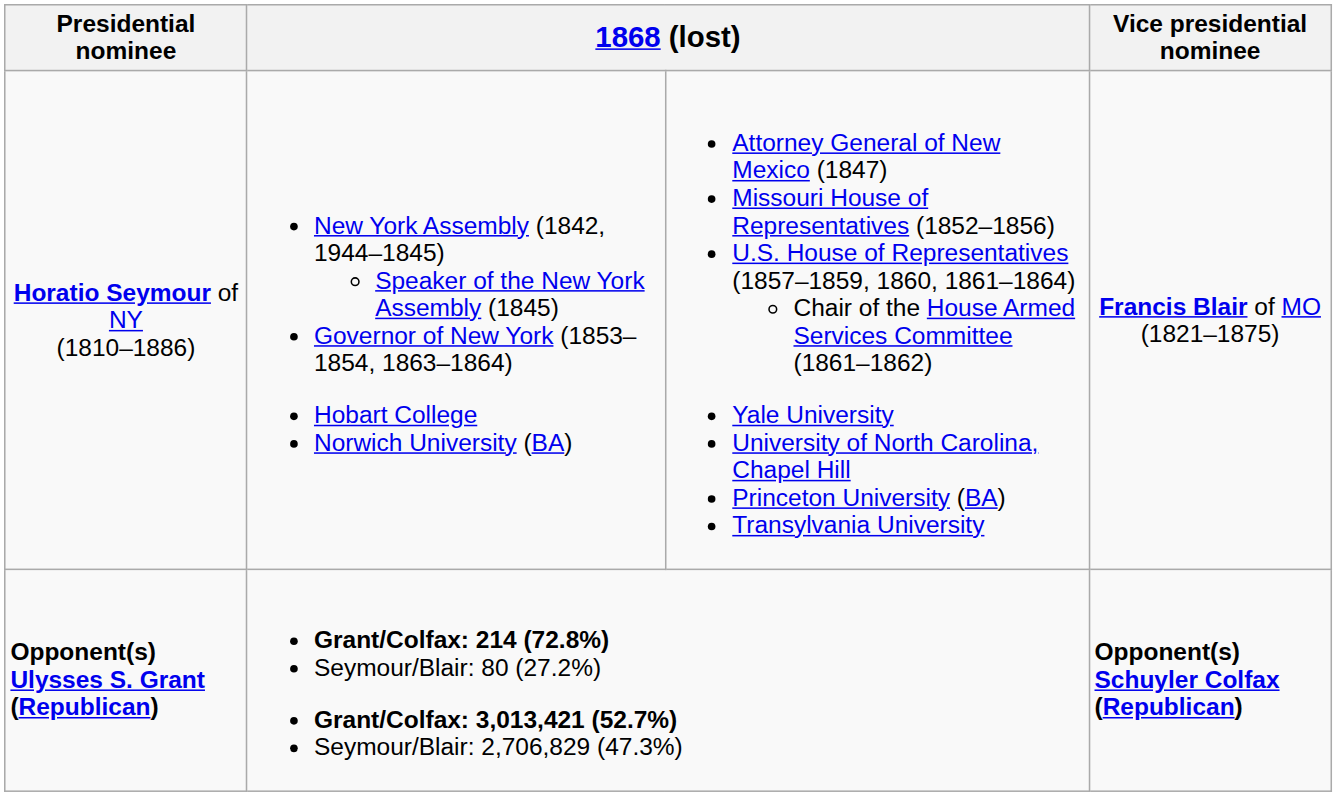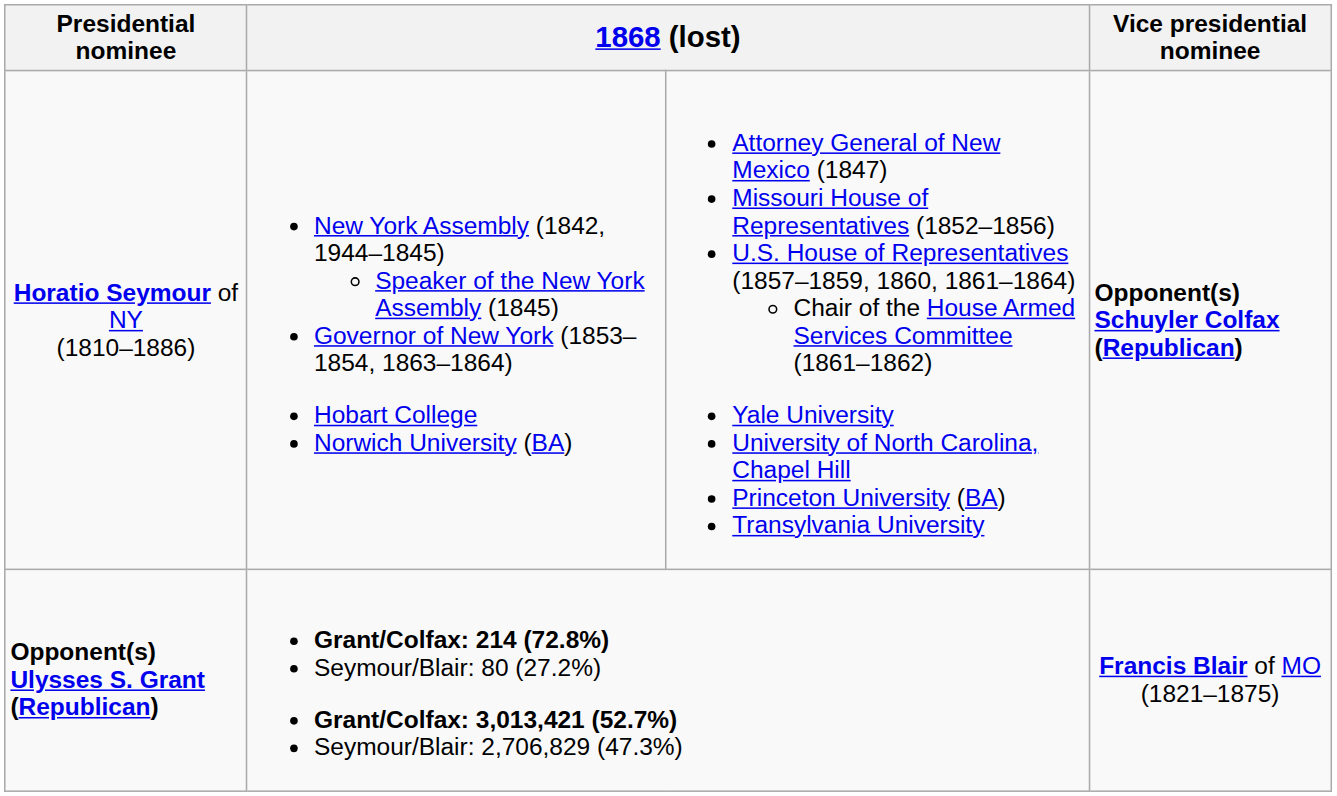(1210, 319) Francis Blair of MO (1821–1875) -> (1187, 319) Opponent(s) Schuyler Colfax (Republican)
(1187, 679) Opponent(s) Schuyler Colfax (Republican) -> (1210, 679) Francis Blair of MO (1821–1875)
